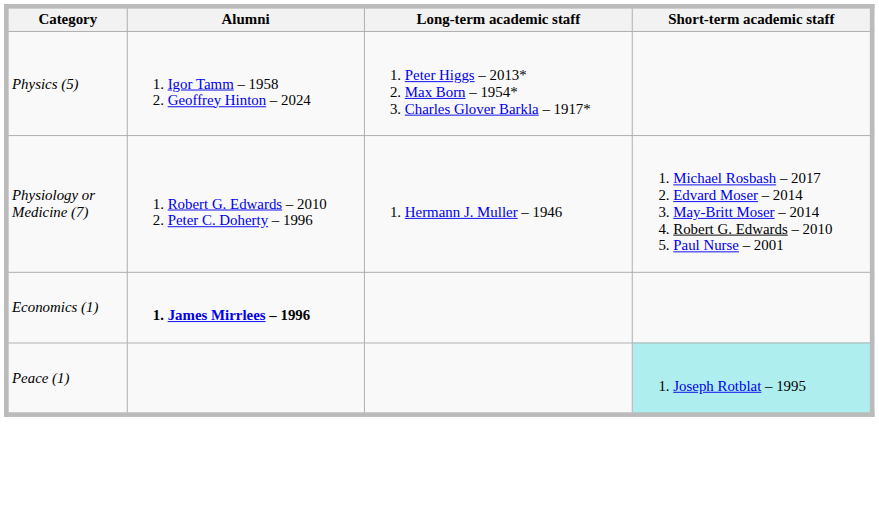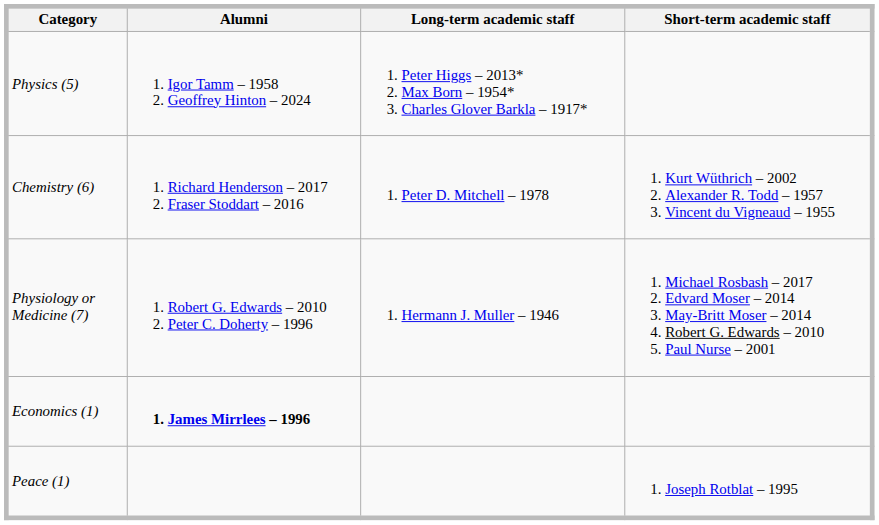+ row: (53, 187)
(751, 386) paleturquoise background -> (747, 490) no background
